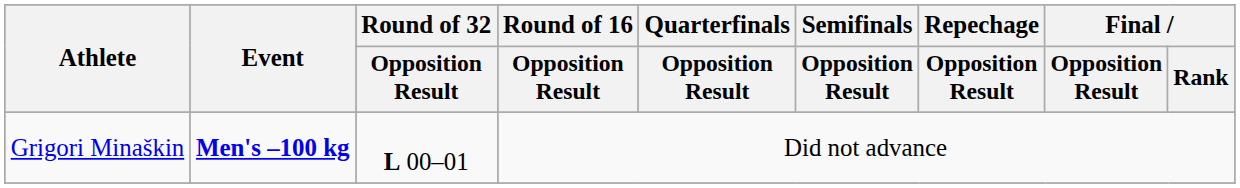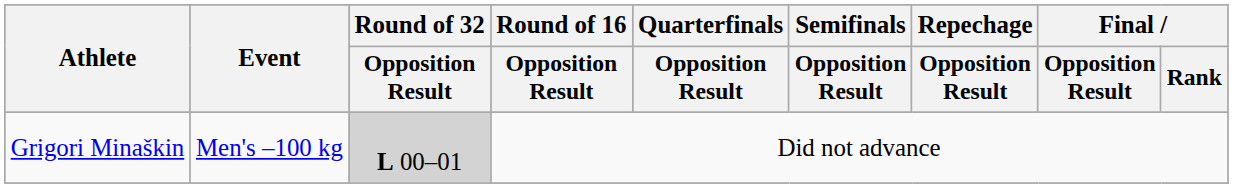(273, 147) bold -> (269, 147) normal
(426, 162) no background -> (420, 162) lightgrey background
